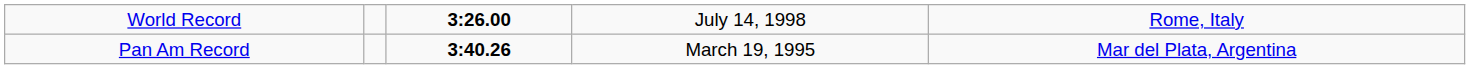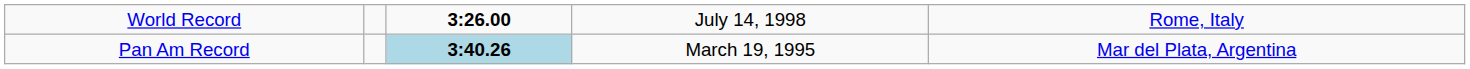(479, 49) no background -> (479, 49) lightblue background
